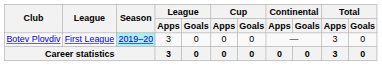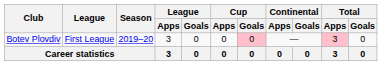(136, 40) paleturquoise background -> (136, 40) no background
(252, 40) no background -> (252, 40) pink background
(335, 40) no background -> (335, 40) pink background
